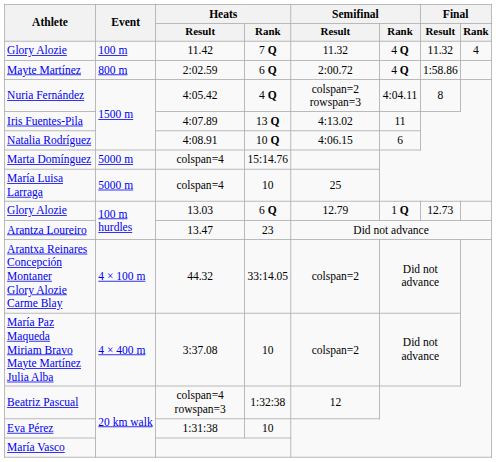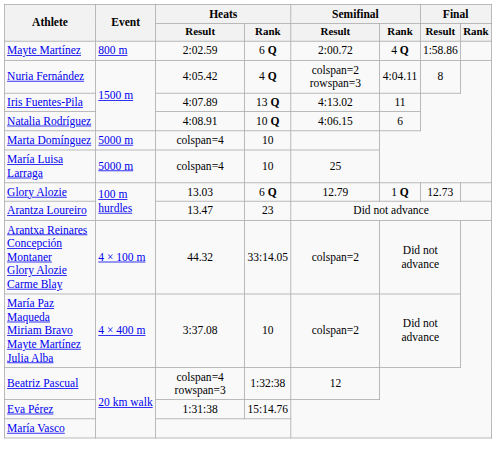- row: (37, 51)
(268, 159) 15:14.76 -> (268, 140) 10
(268, 428) 10 -> (268, 409) 15:14.76
